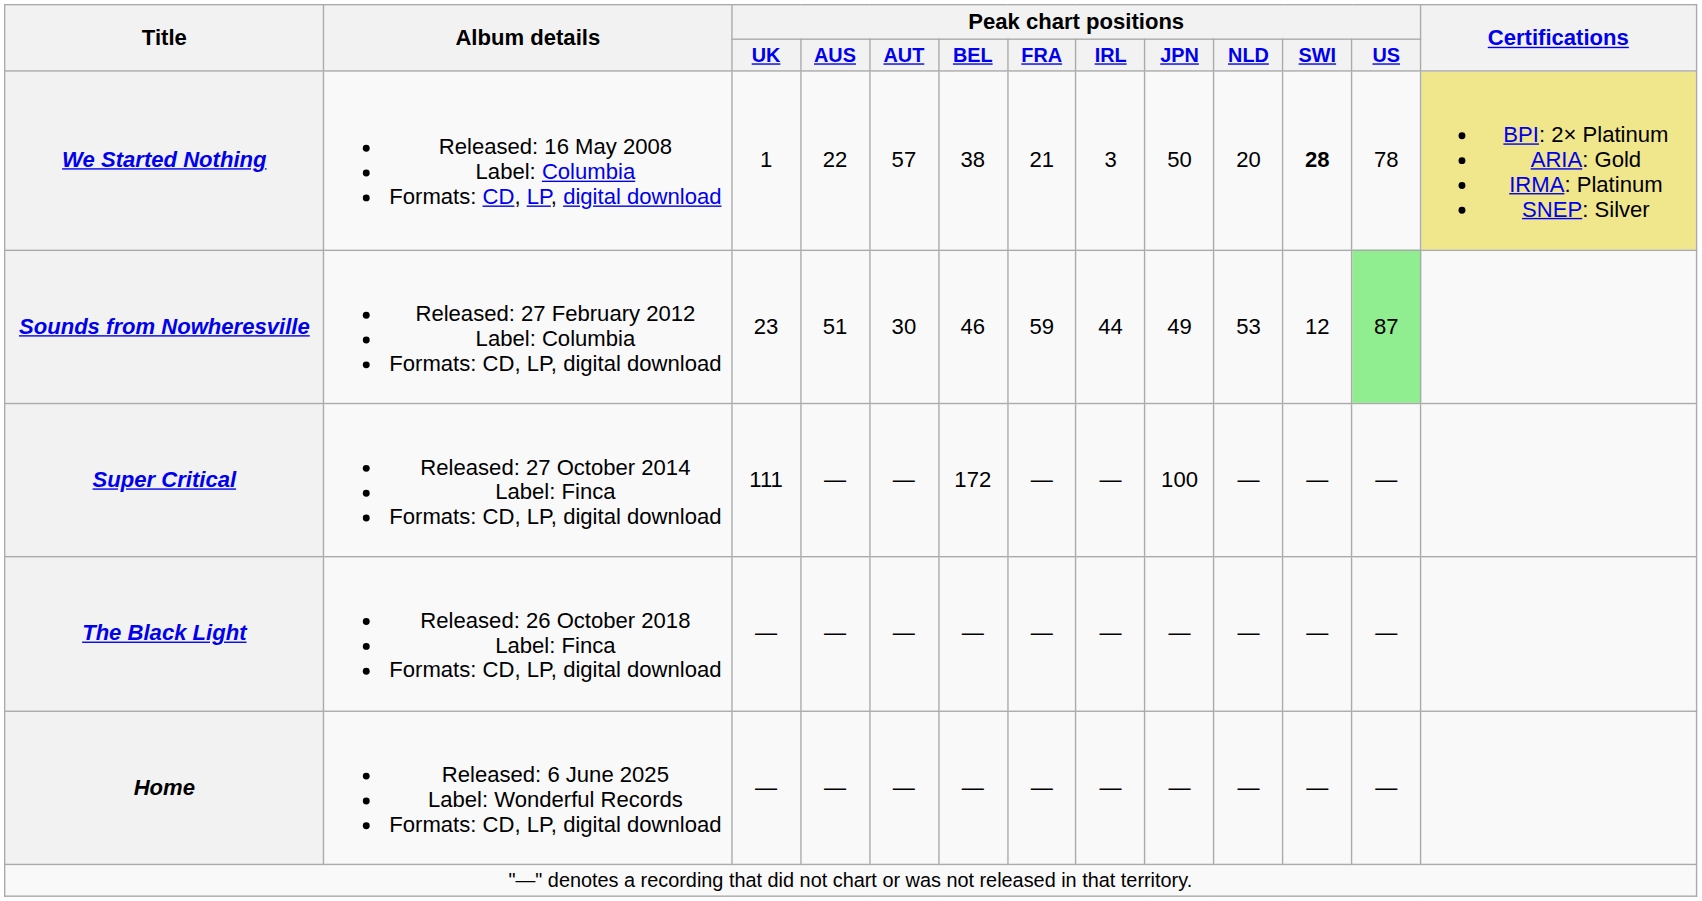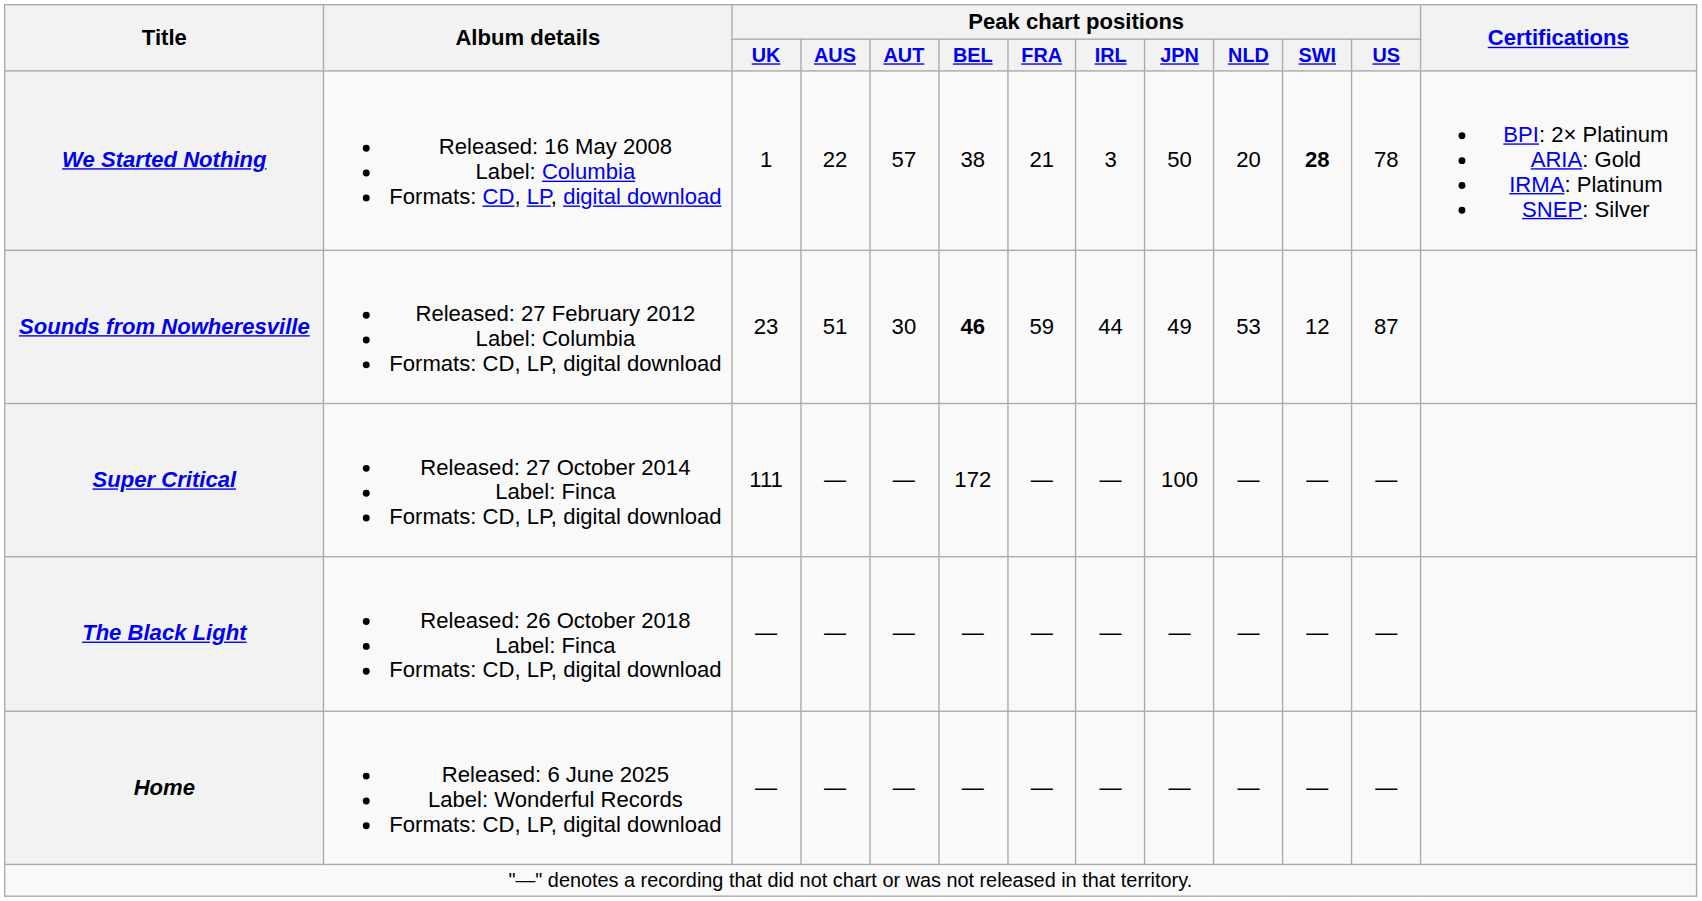(1558, 173) khaki background -> (1558, 173) no background
(973, 326) normal -> (973, 326) bold
(1386, 326) lightgreen background -> (1386, 326) no background
